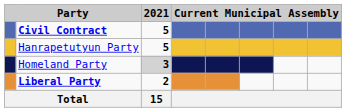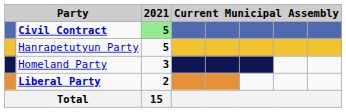(166, 30) no background -> (166, 30) lightgreen background
(166, 64) lightgrey background -> (166, 64) no background
